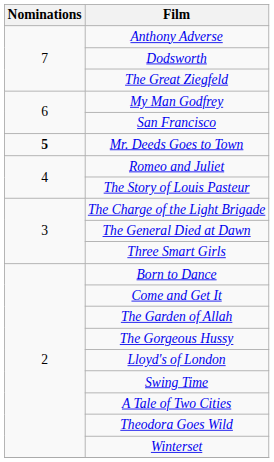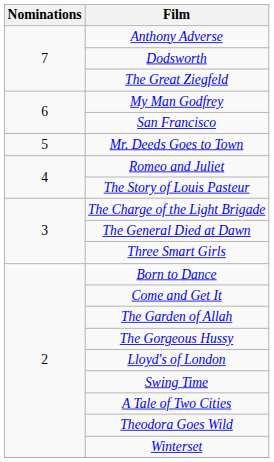(45, 144) bold -> (45, 144) normal
